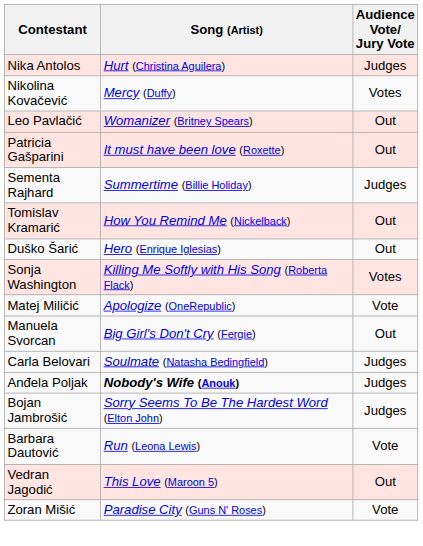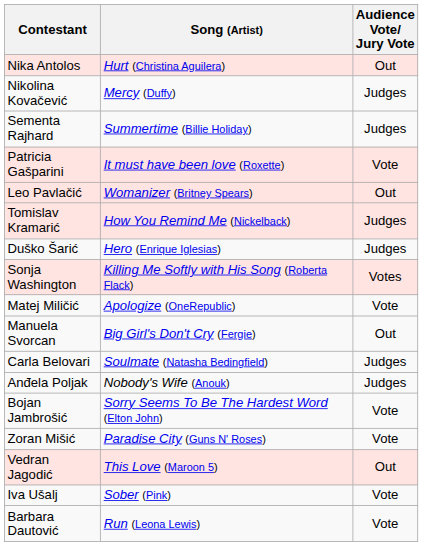(385, 65) Judges -> (385, 65) Out
(385, 93) Votes -> (385, 93) Judges
rows swapped: (45, 121) <-> (34, 185)
(385, 149) Out -> (385, 164) Vote
(385, 220) Out -> (385, 220) Judges
(385, 249) Out -> (385, 249) Judges
(171, 382) bold -> (167, 382) normal
(385, 410) Judges -> (385, 410) Vote
rows swapped: (33, 446) <-> (41, 510)
+ row: (33, 495)
